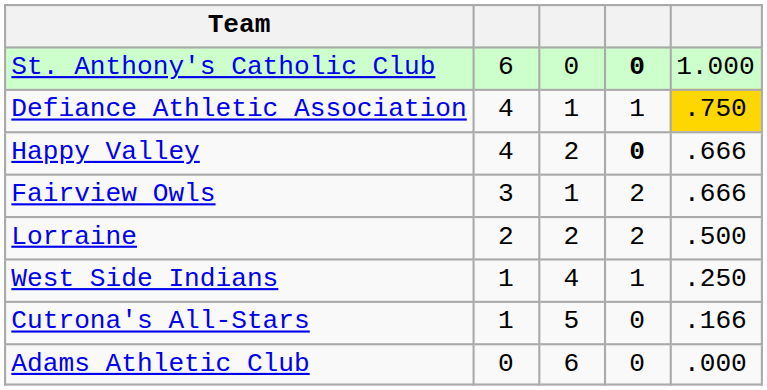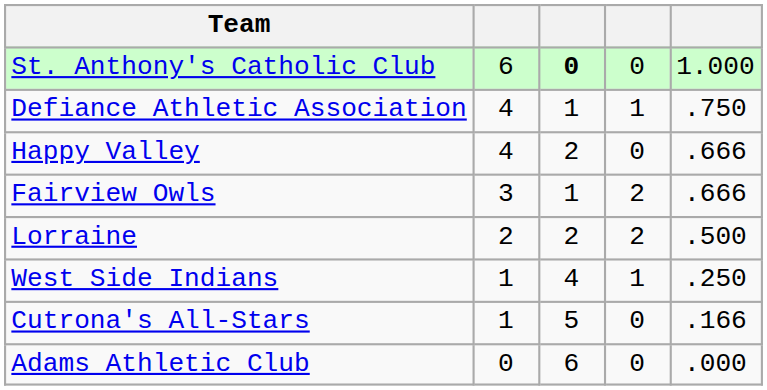(571, 69) normal -> (571, 69) bold
(637, 69) bold -> (637, 69) normal
(715, 111) gold background -> (715, 111) no background
(637, 153) bold -> (637, 153) normal
